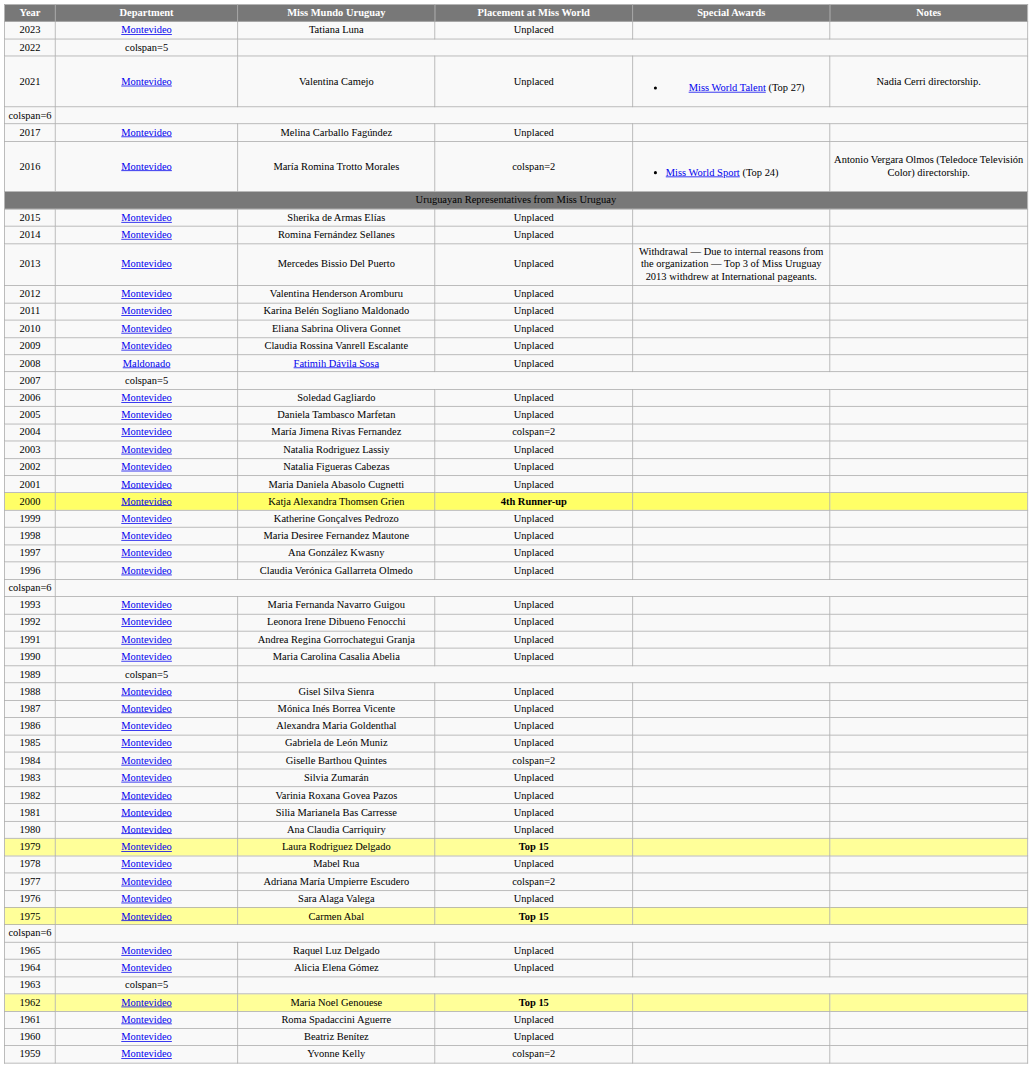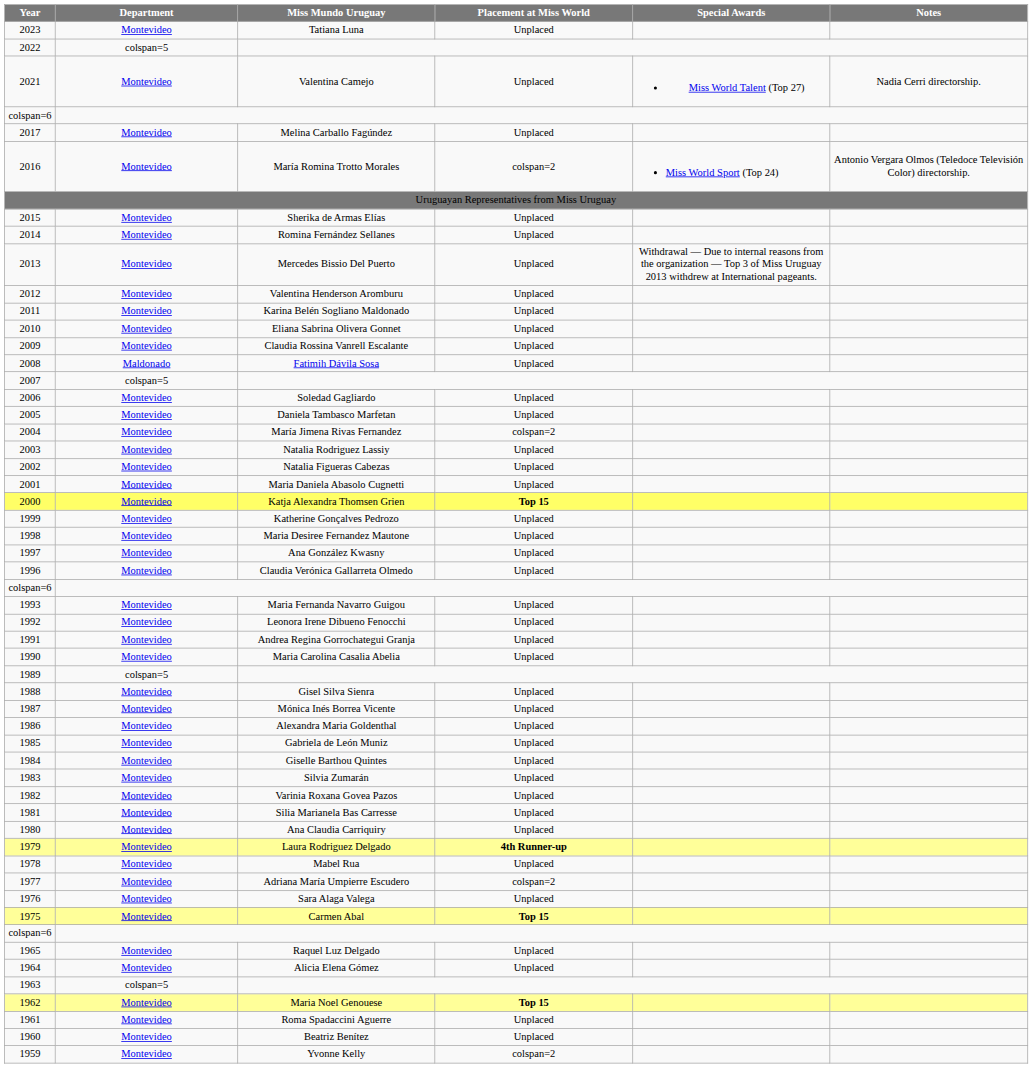(534, 501) 4th Runner-up -> (534, 501) Top 15
(534, 760) colspan=2 -> (534, 760) Unplaced
(534, 846) Top 15 -> (534, 846) 4th Runner-up
